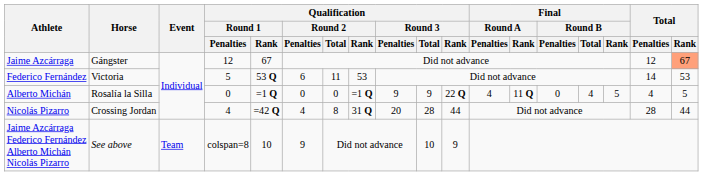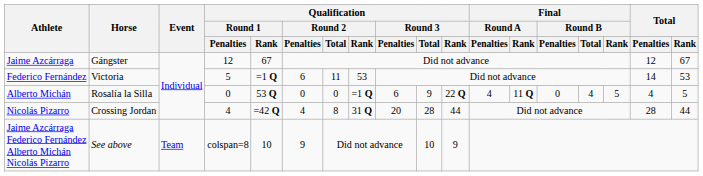(685, 61) lightsalmon background -> (685, 61) no background
(266, 77) 53 Q -> (266, 77) =1 Q
(266, 94) =1 Q -> (266, 94) 53 Q
(396, 94) 9 -> (396, 94) 6
